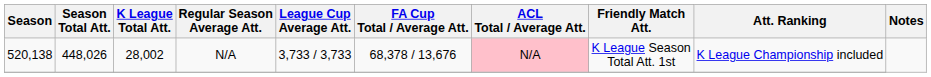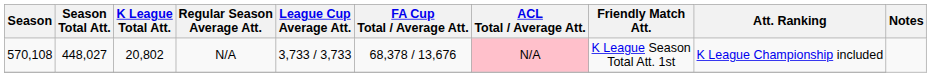(30, 55) 520,138 -> (30, 55) 570,108
(84, 55) 448,026 -> (84, 55) 448,027
(145, 55) 28,002 -> (145, 55) 20,802
